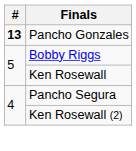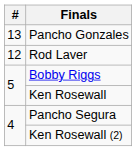(14, 35) bold -> (14, 35) normal
+ row: (58, 55)
